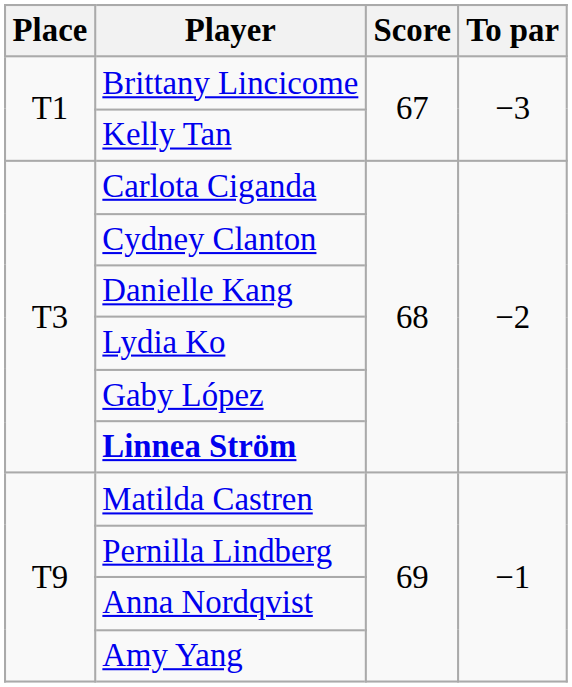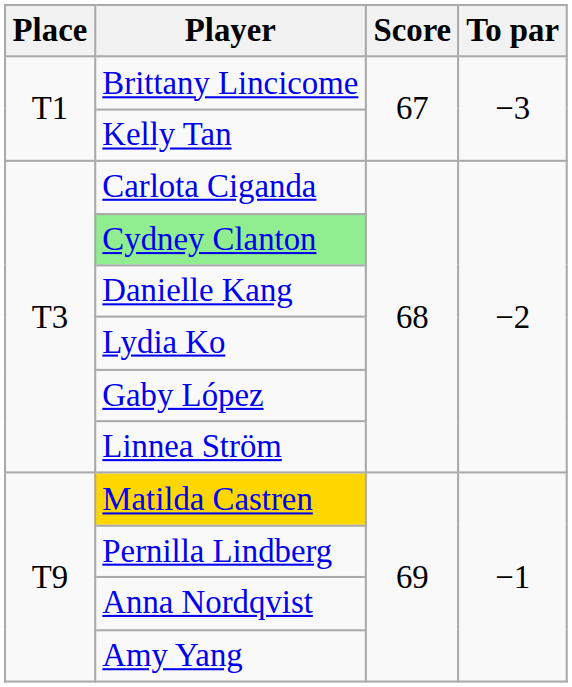(209, 238) no background -> (209, 238) lightgreen background
(199, 446) bold -> (192, 446) normal
(208, 498) no background -> (208, 498) gold background
